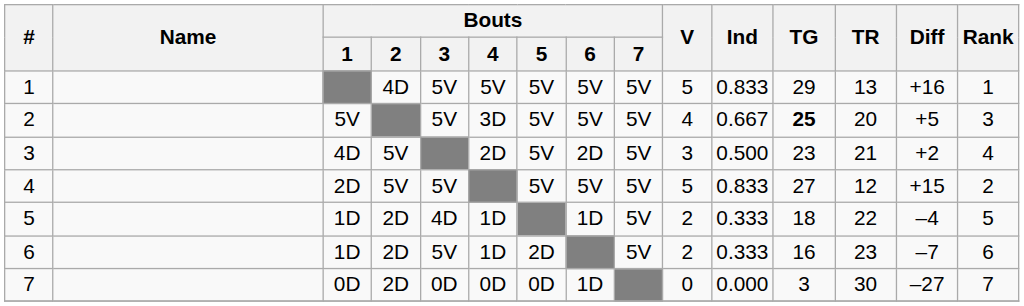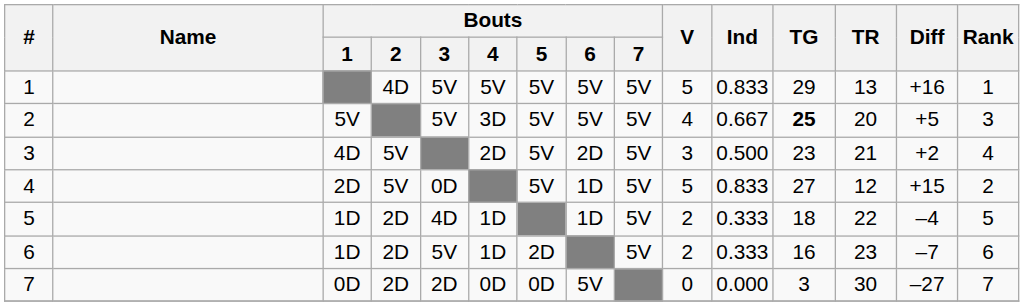(444, 185) 5V -> (444, 185) 0D
(590, 185) 5V -> (590, 185) 1D
(444, 284) 0D -> (444, 284) 2D
(590, 284) 1D -> (590, 284) 5V
